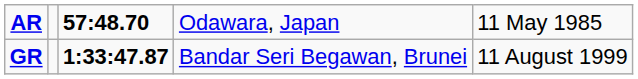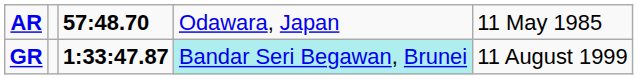(323, 57) no background -> (323, 57) paleturquoise background
